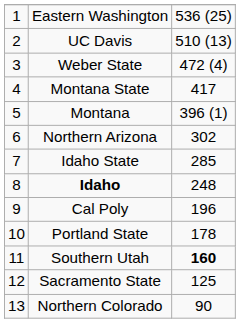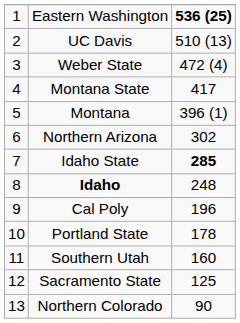(204, 16) normal -> (204, 16) bold
(204, 161) normal -> (204, 161) bold
(204, 257) bold -> (204, 257) normal
